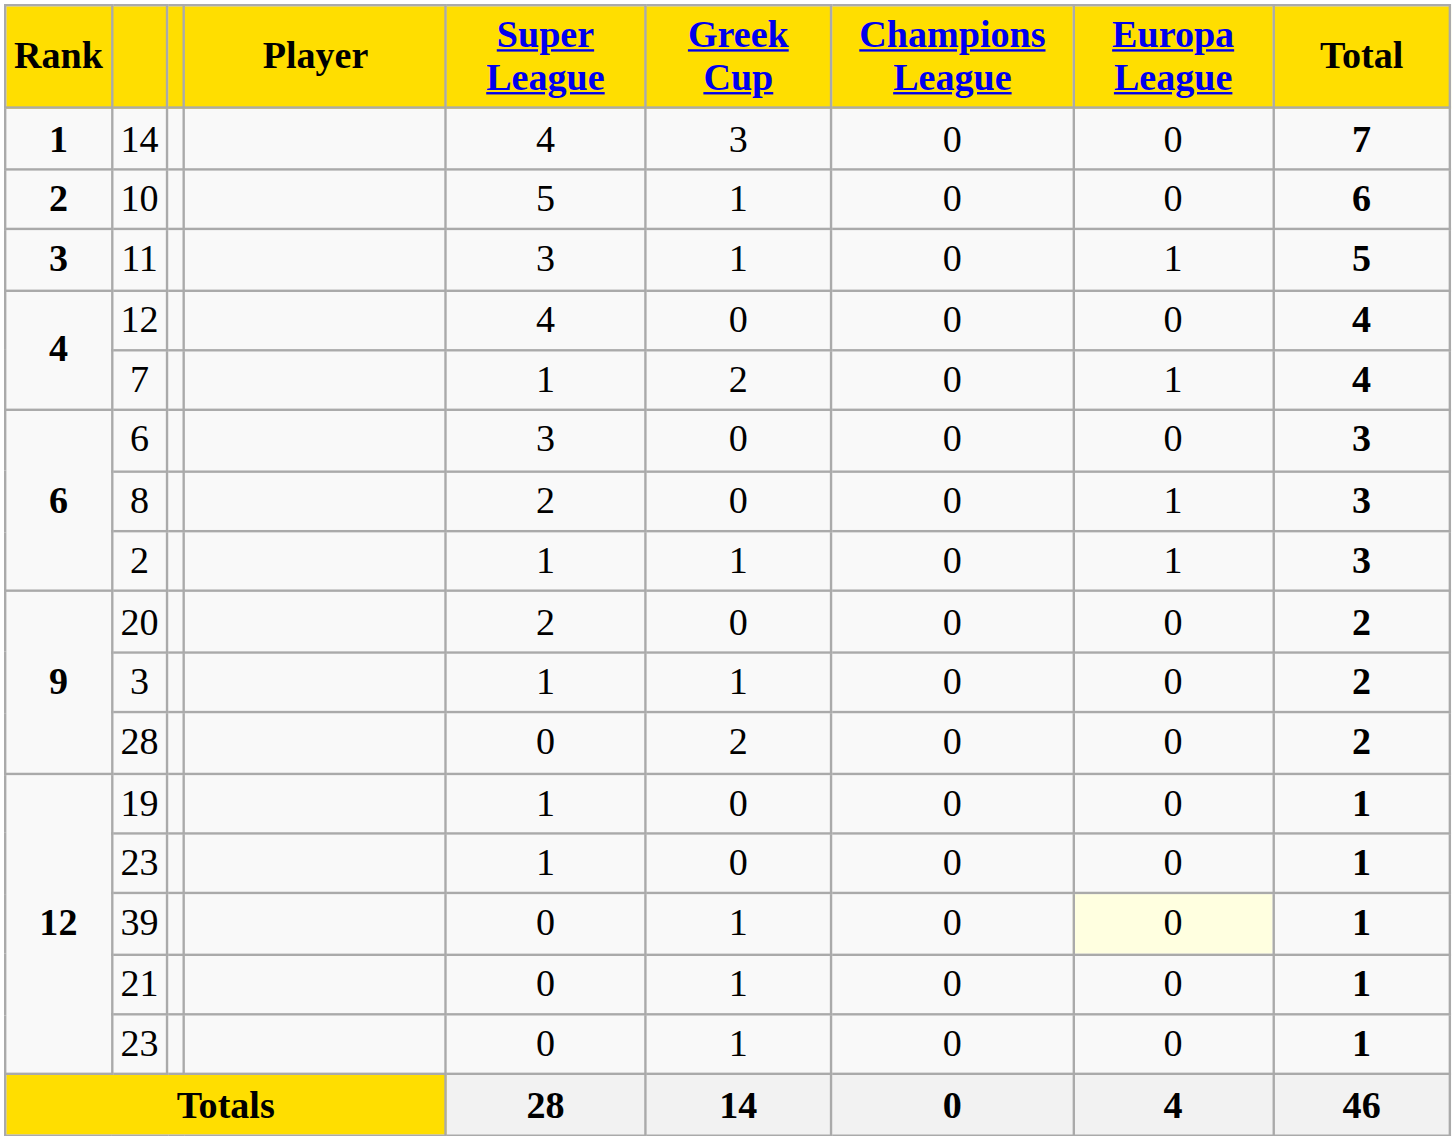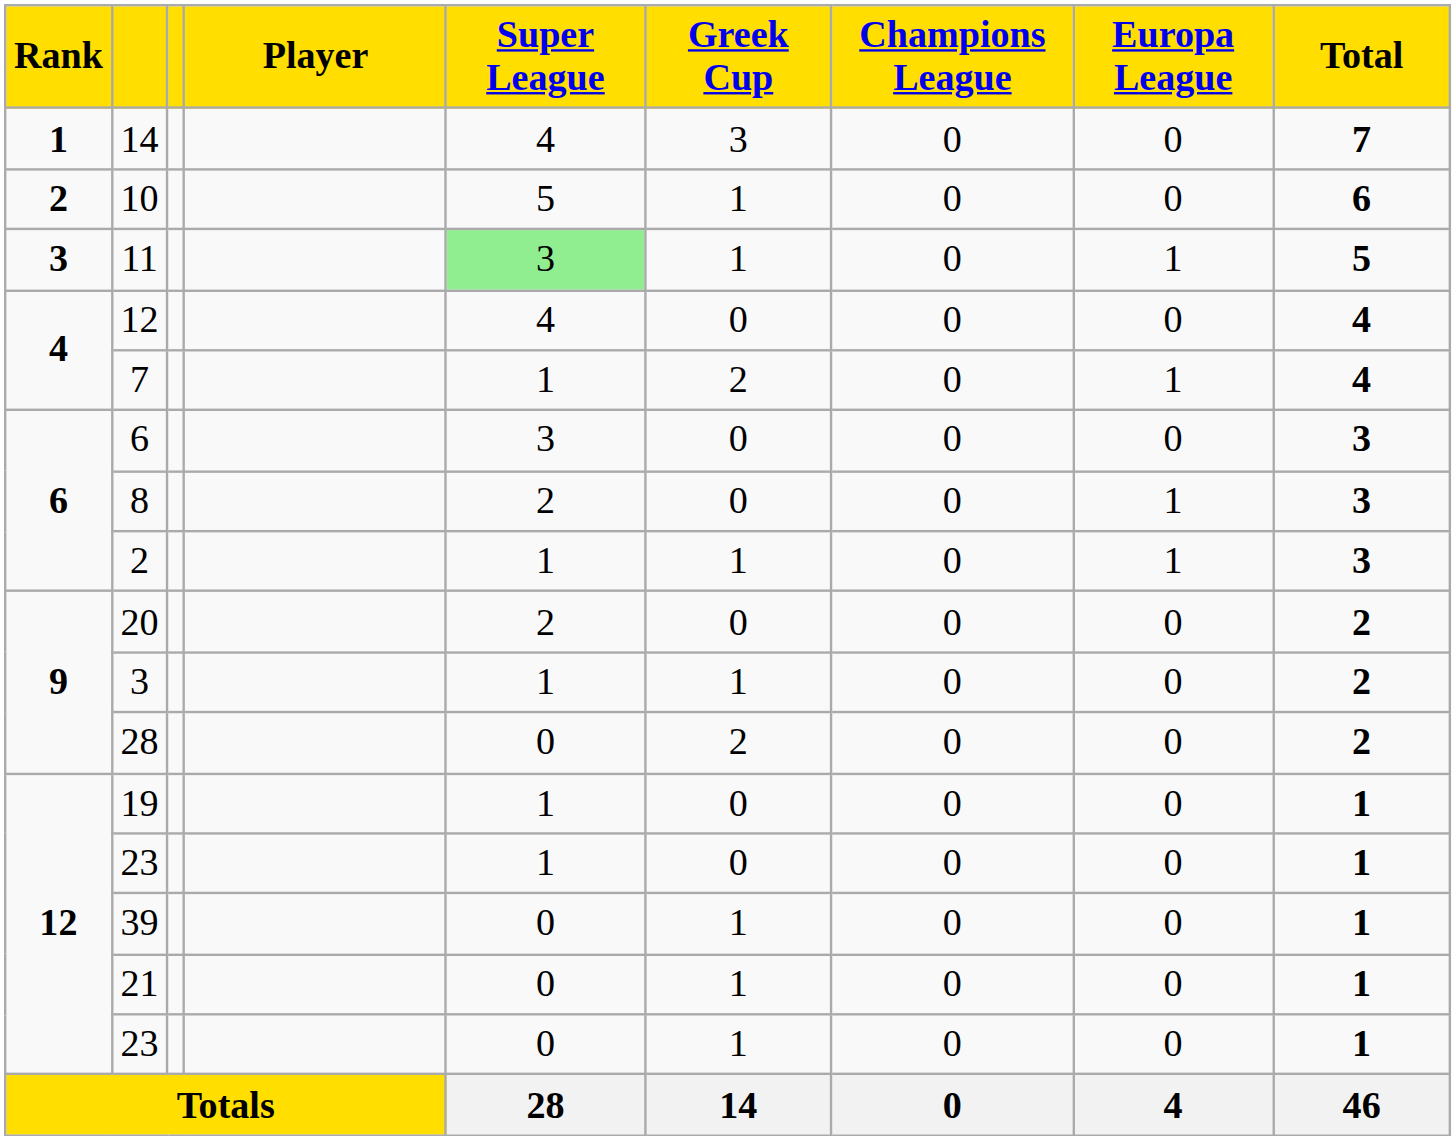(545, 258) no background -> (545, 258) lightgreen background
(1173, 923) lightyellow background -> (1173, 923) no background
